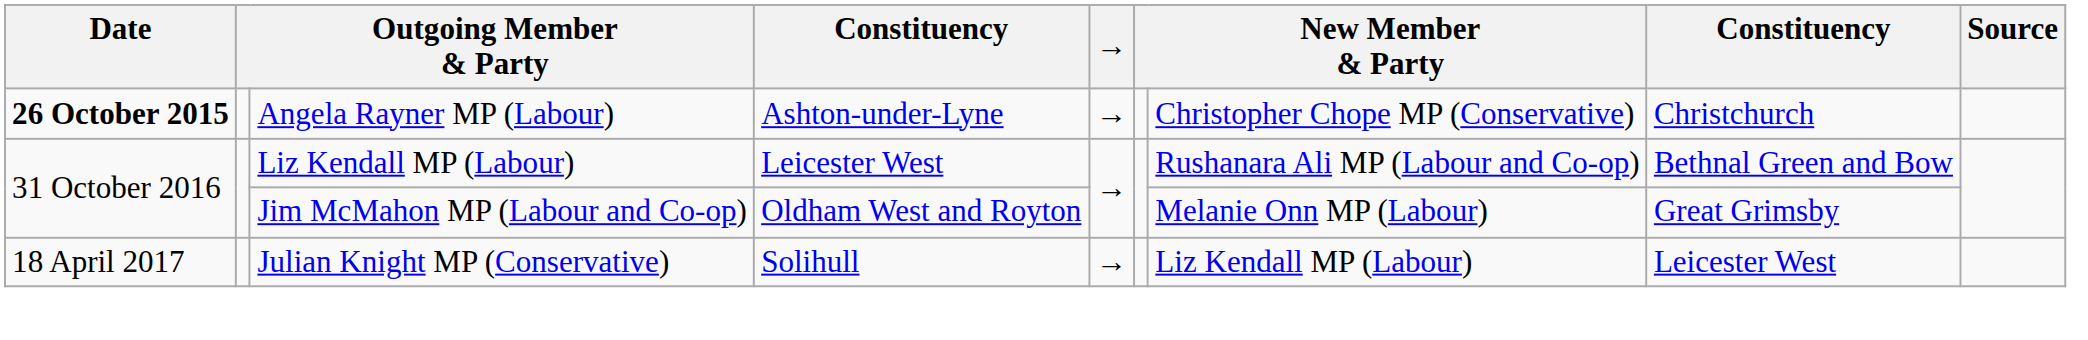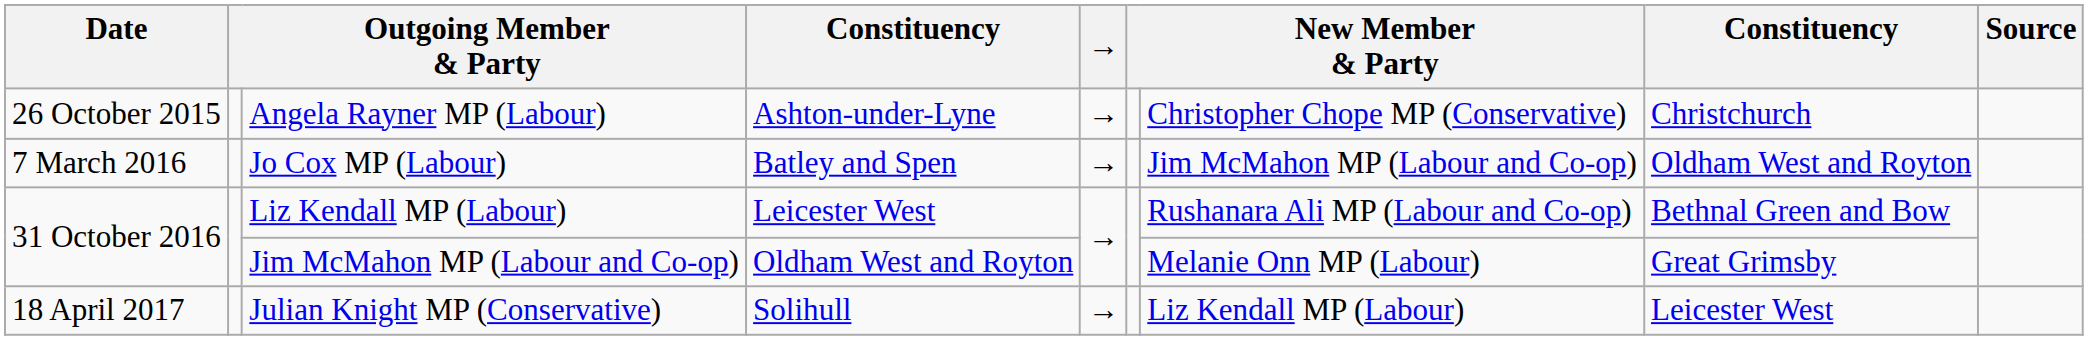(120, 113) bold -> (116, 113) normal
+ row: (378, 162)
